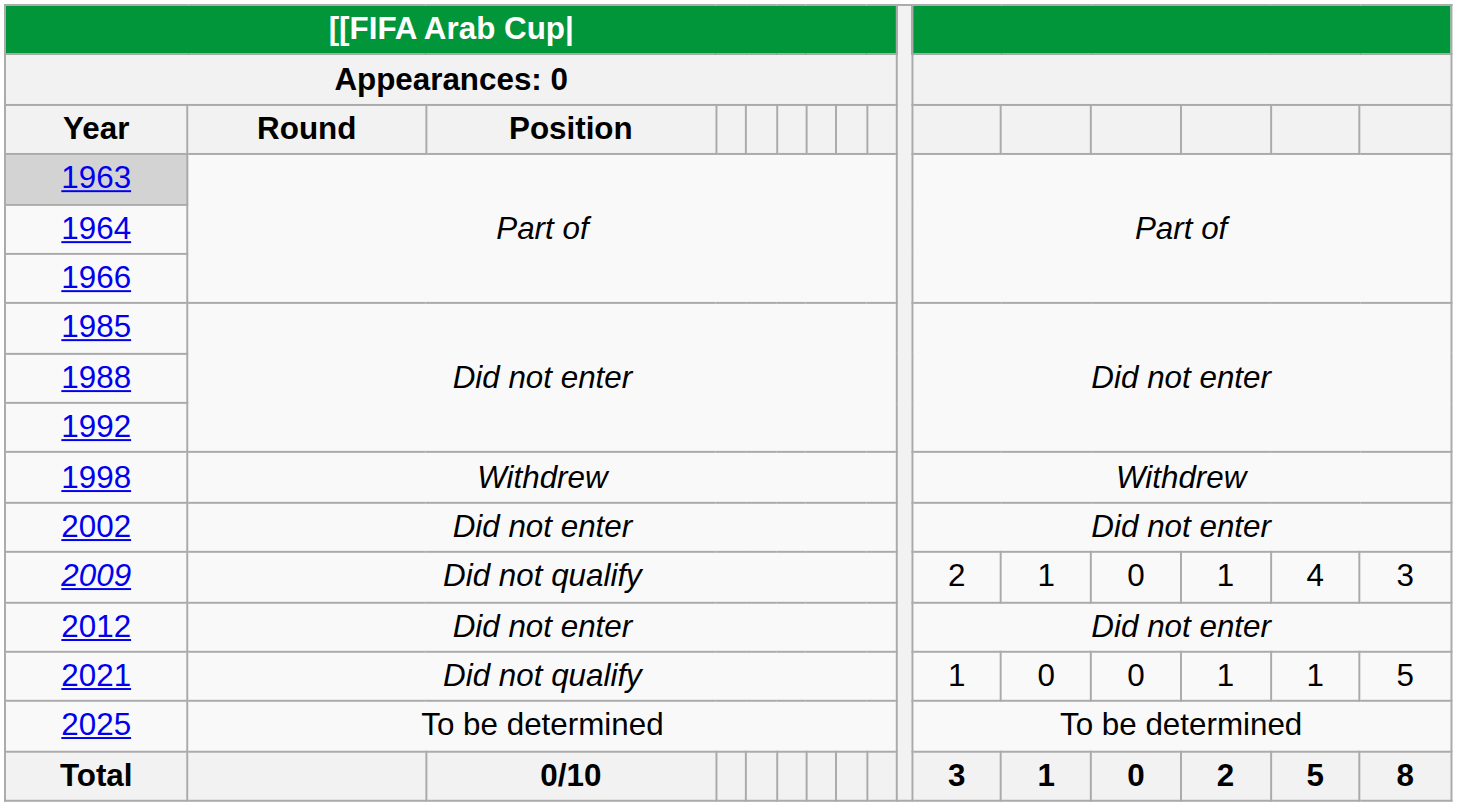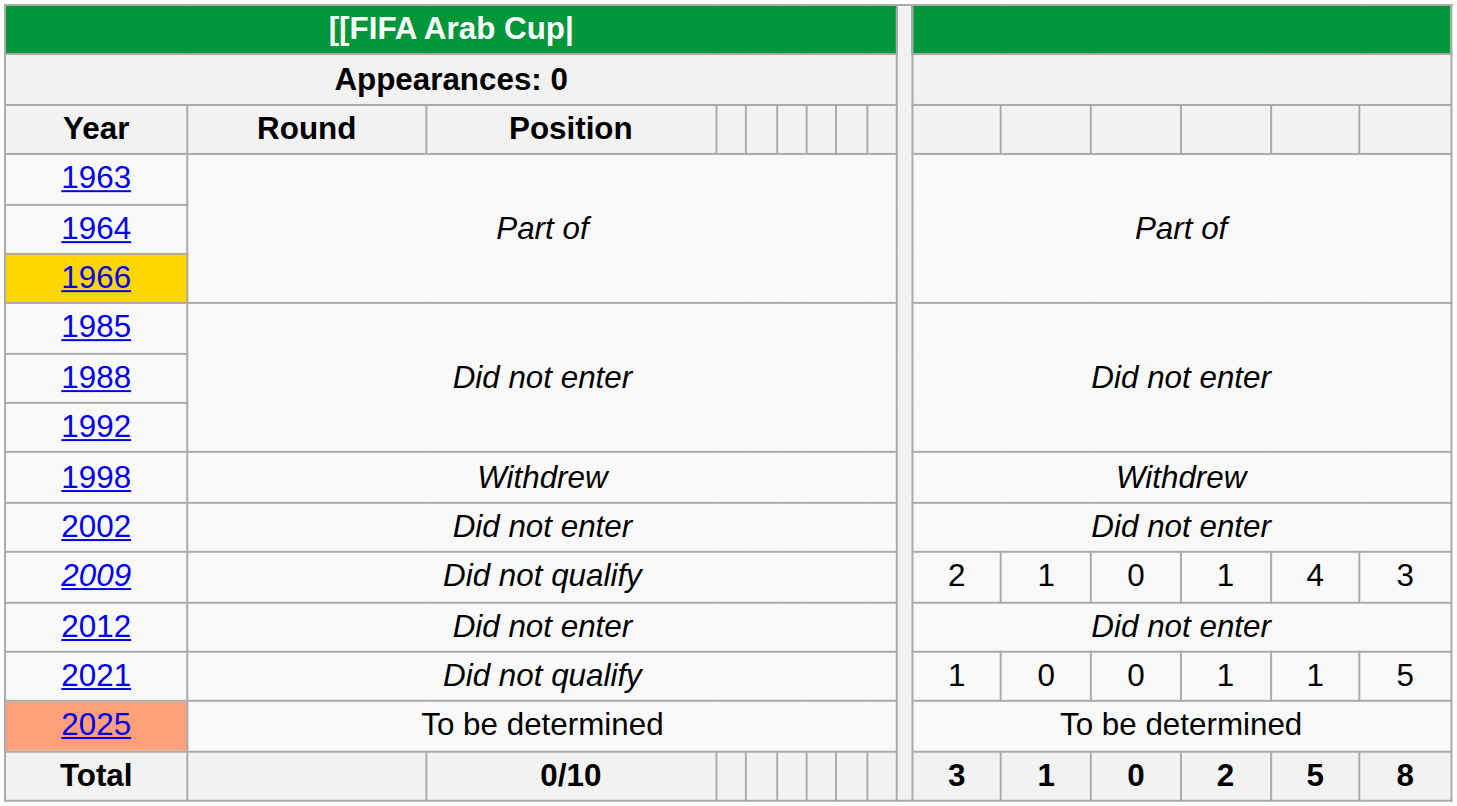(96, 178) lightgrey background -> (96, 178) no background
(96, 278) no background -> (96, 278) gold background
(96, 725) no background -> (96, 725) lightsalmon background
